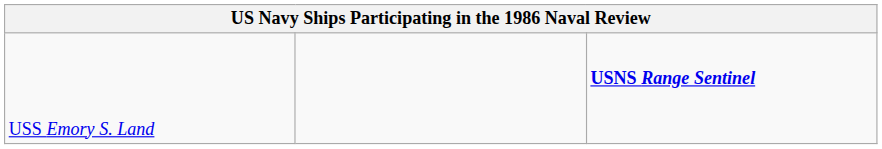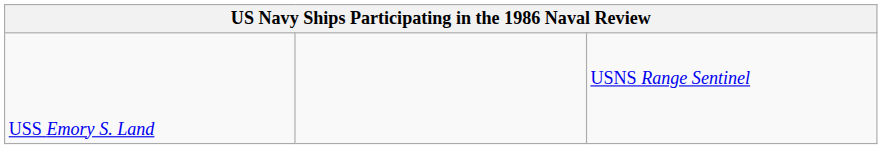(673, 78) bold -> (670, 78) normal
